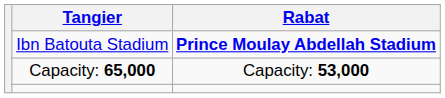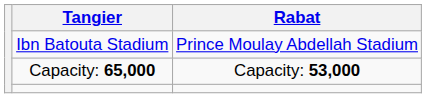(306, 44) bold -> (297, 44) normal
